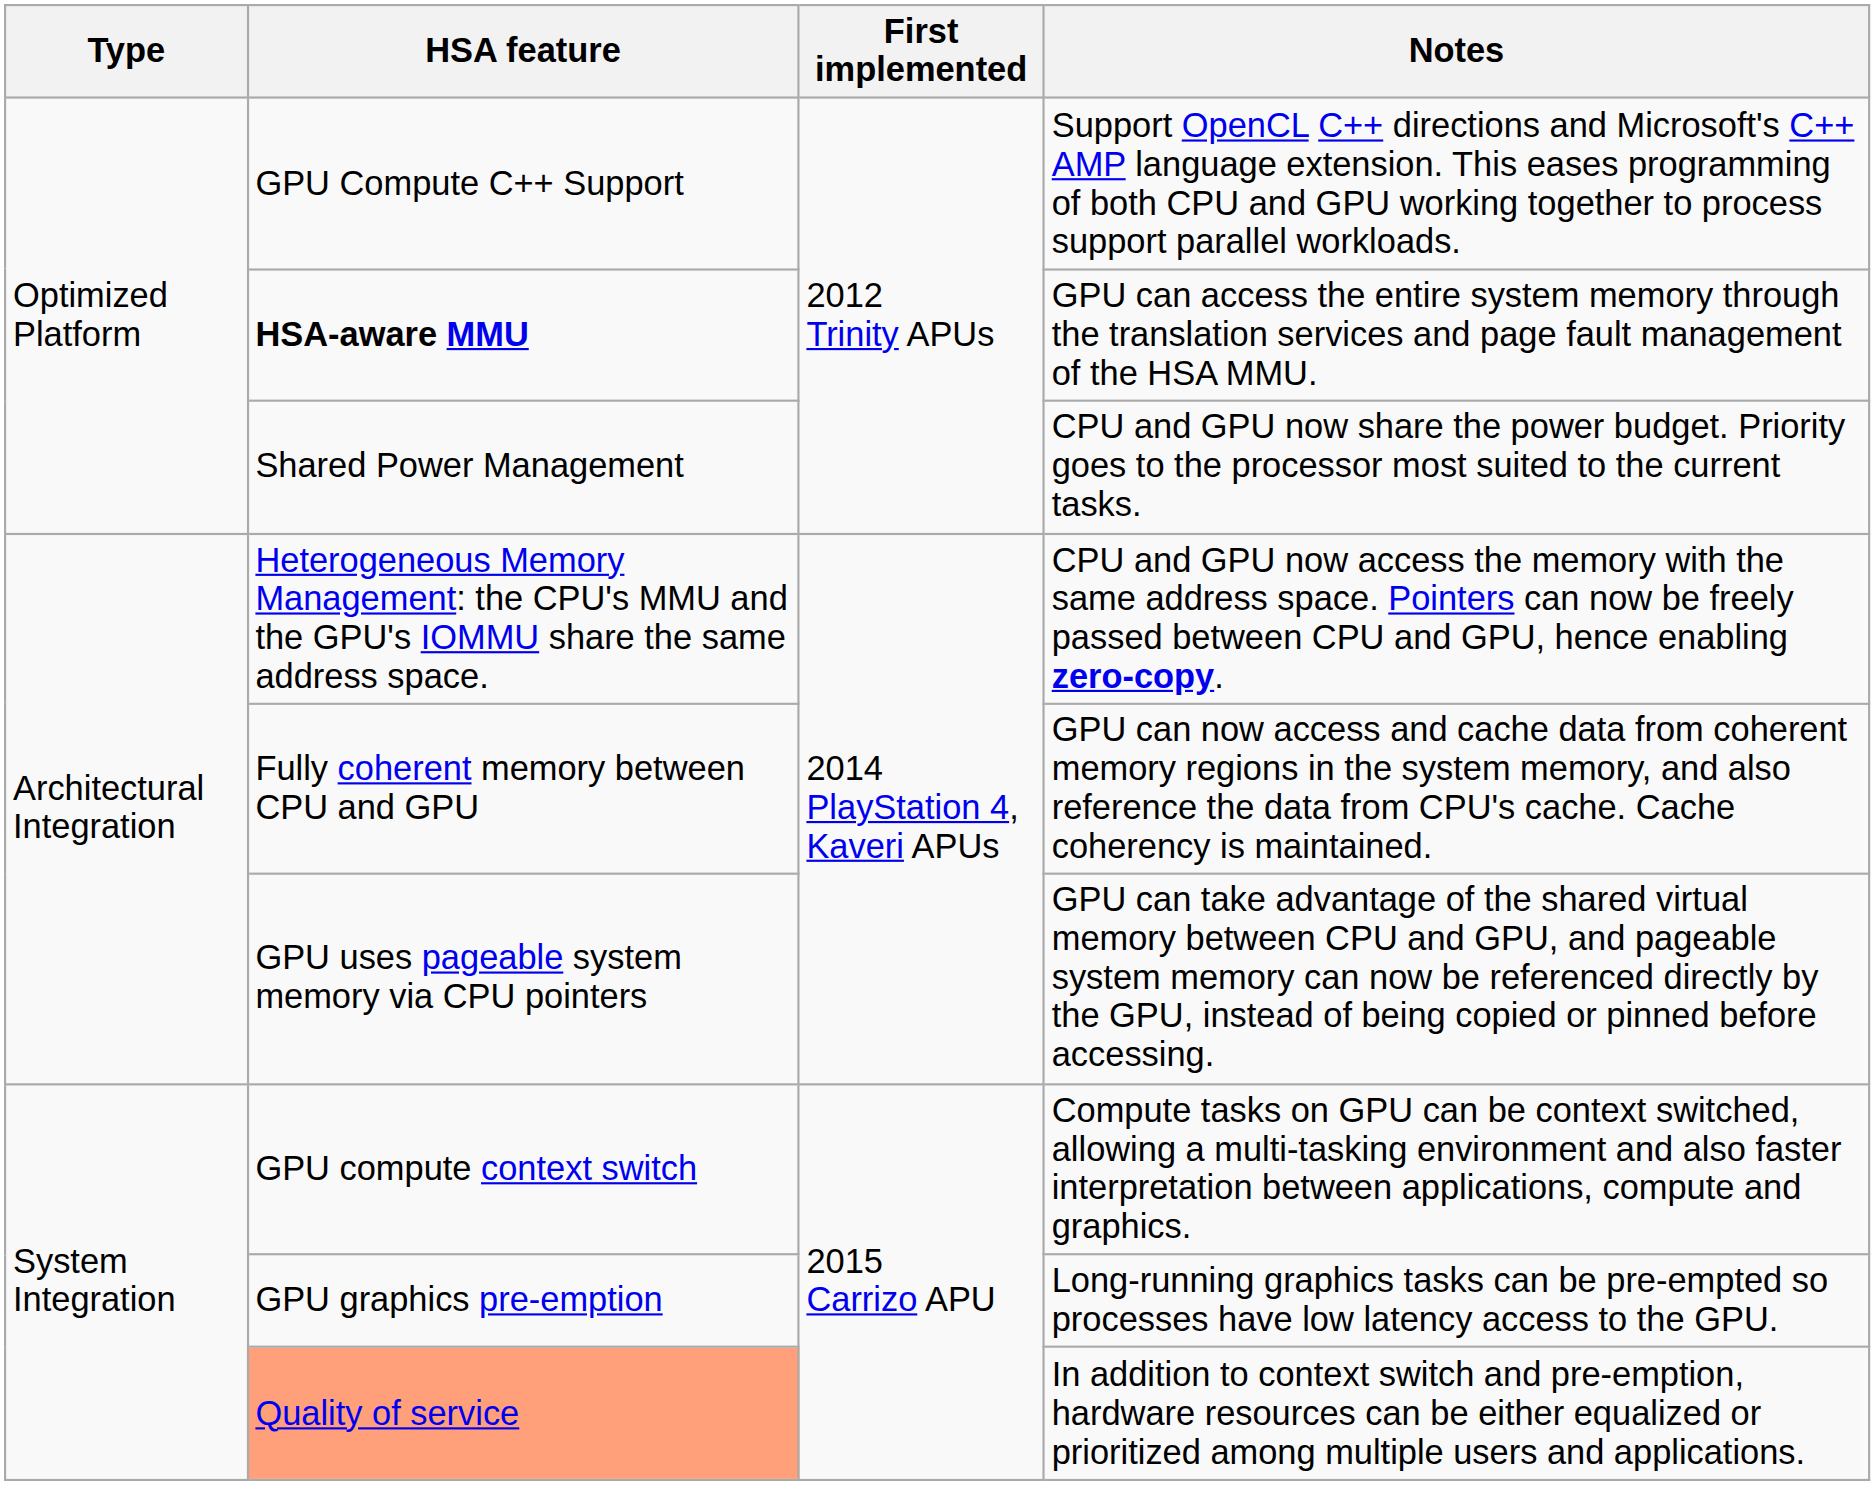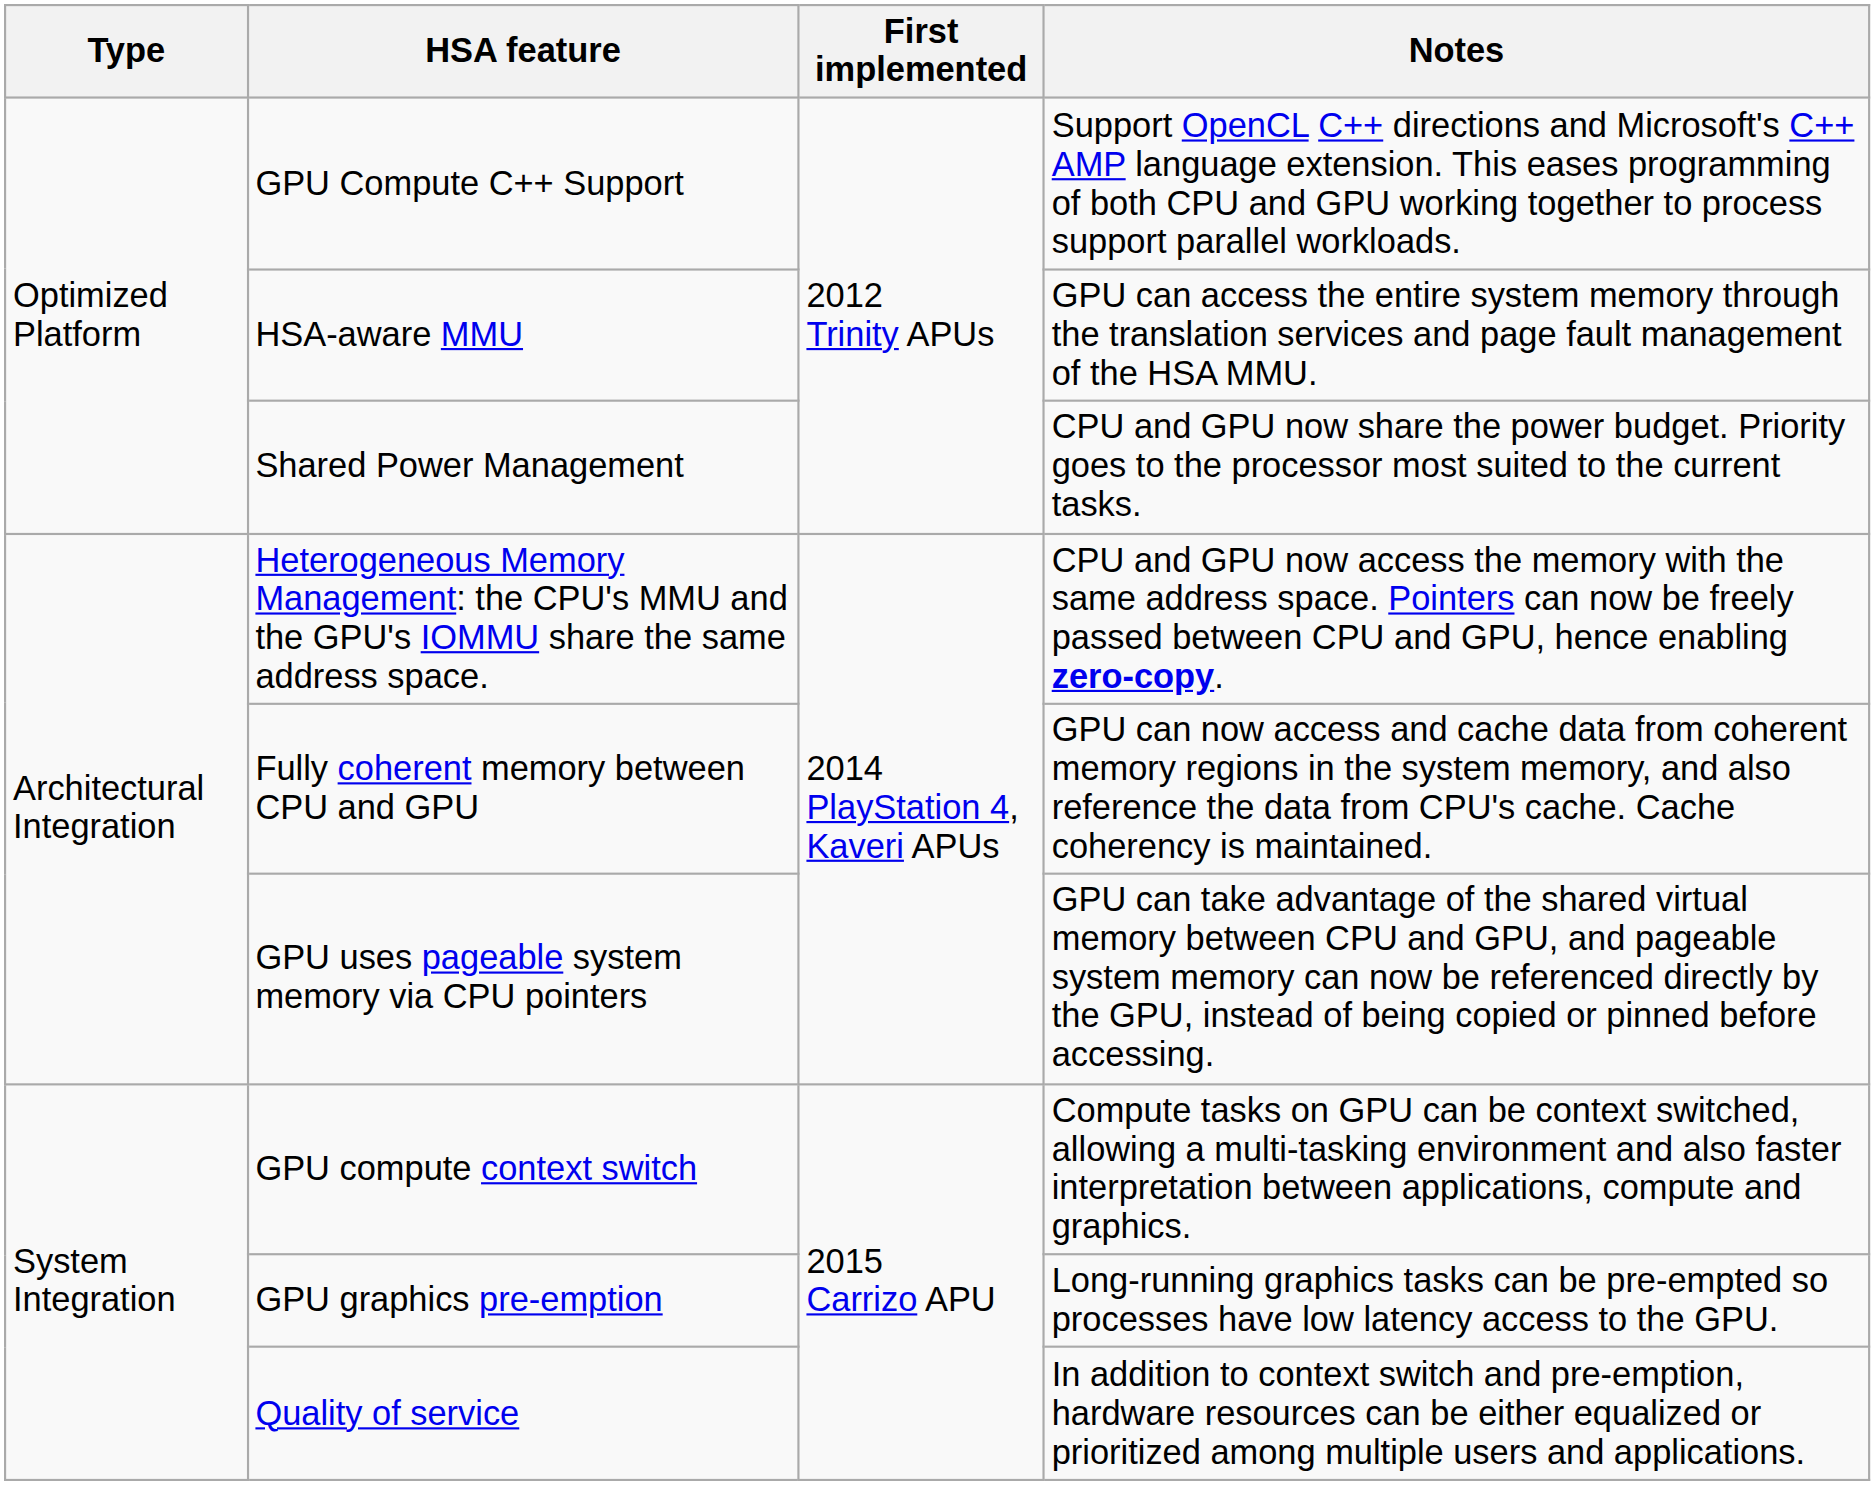(392, 334) bold -> (389, 334) normal
(387, 1412) lightsalmon background -> (387, 1412) no background
